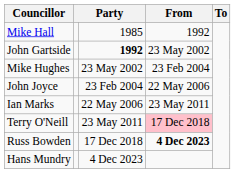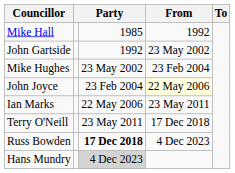(131, 50) bold -> (131, 50) normal
(179, 86) no background -> (179, 86) lightyellow background
(180, 123) pink background -> (180, 123) no background
(113, 141) normal -> (113, 141) bold
(183, 141) bold -> (183, 141) normal
(116, 159) no background -> (116, 159) lightgrey background
